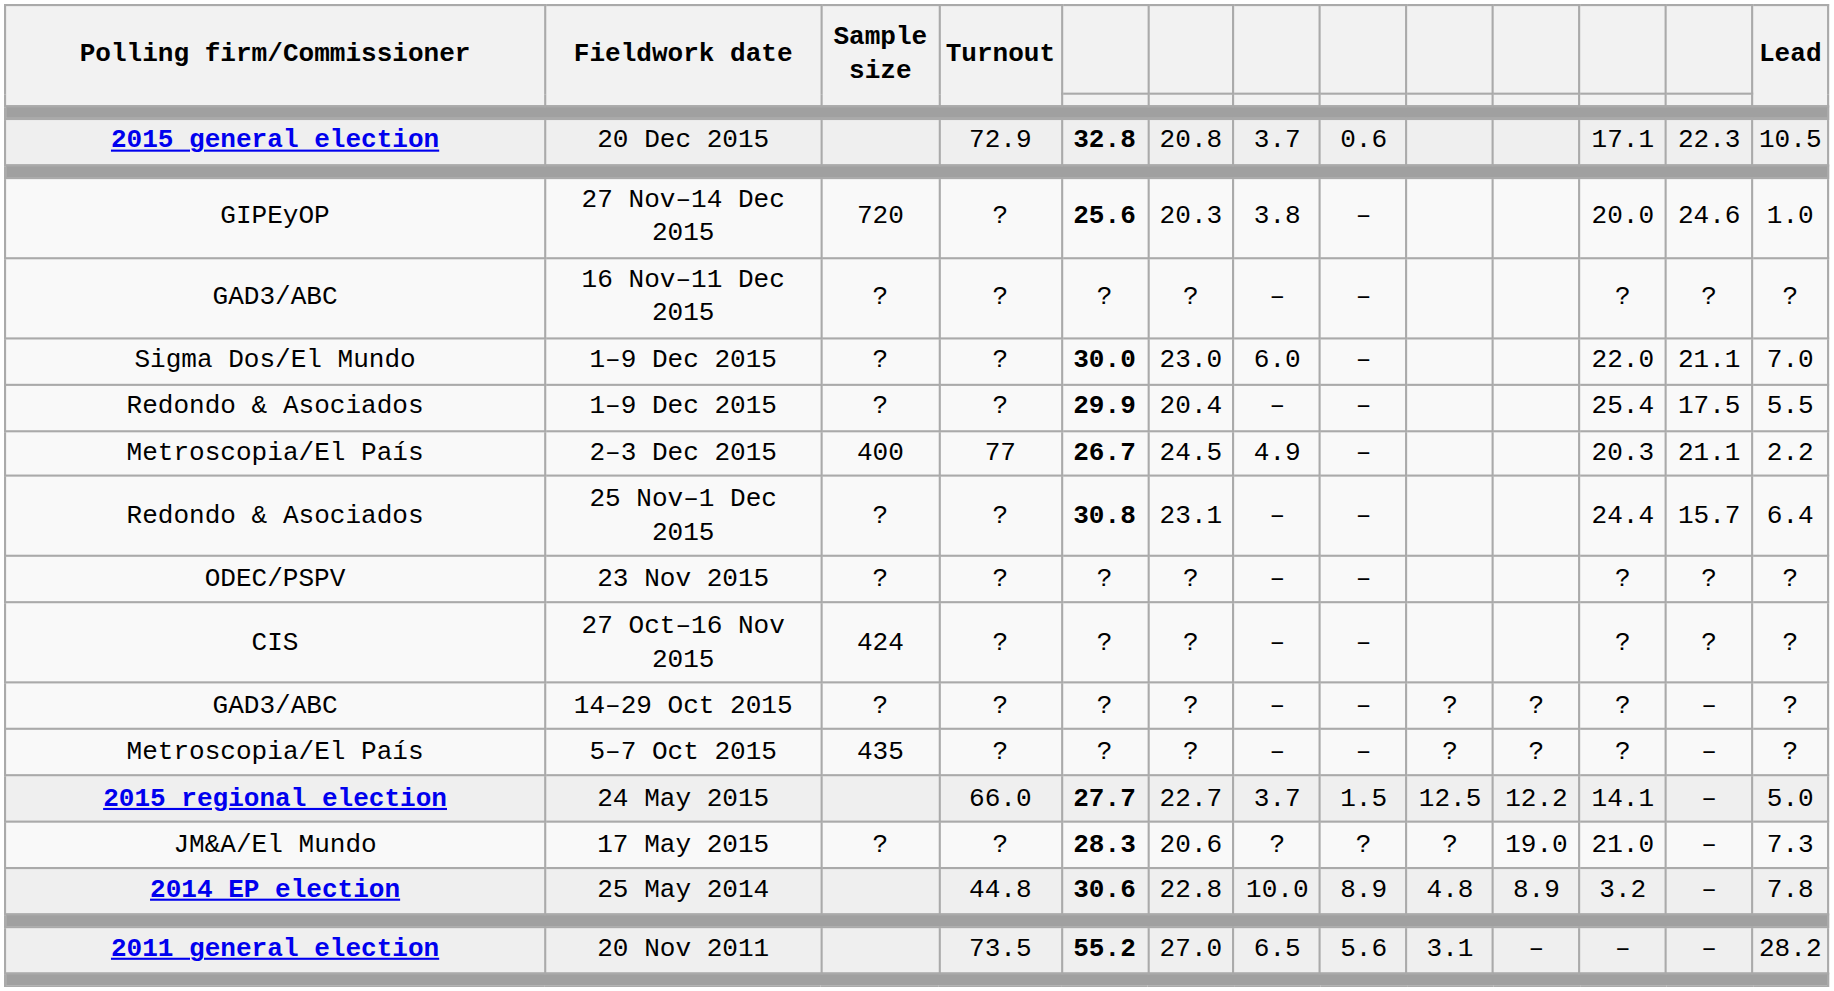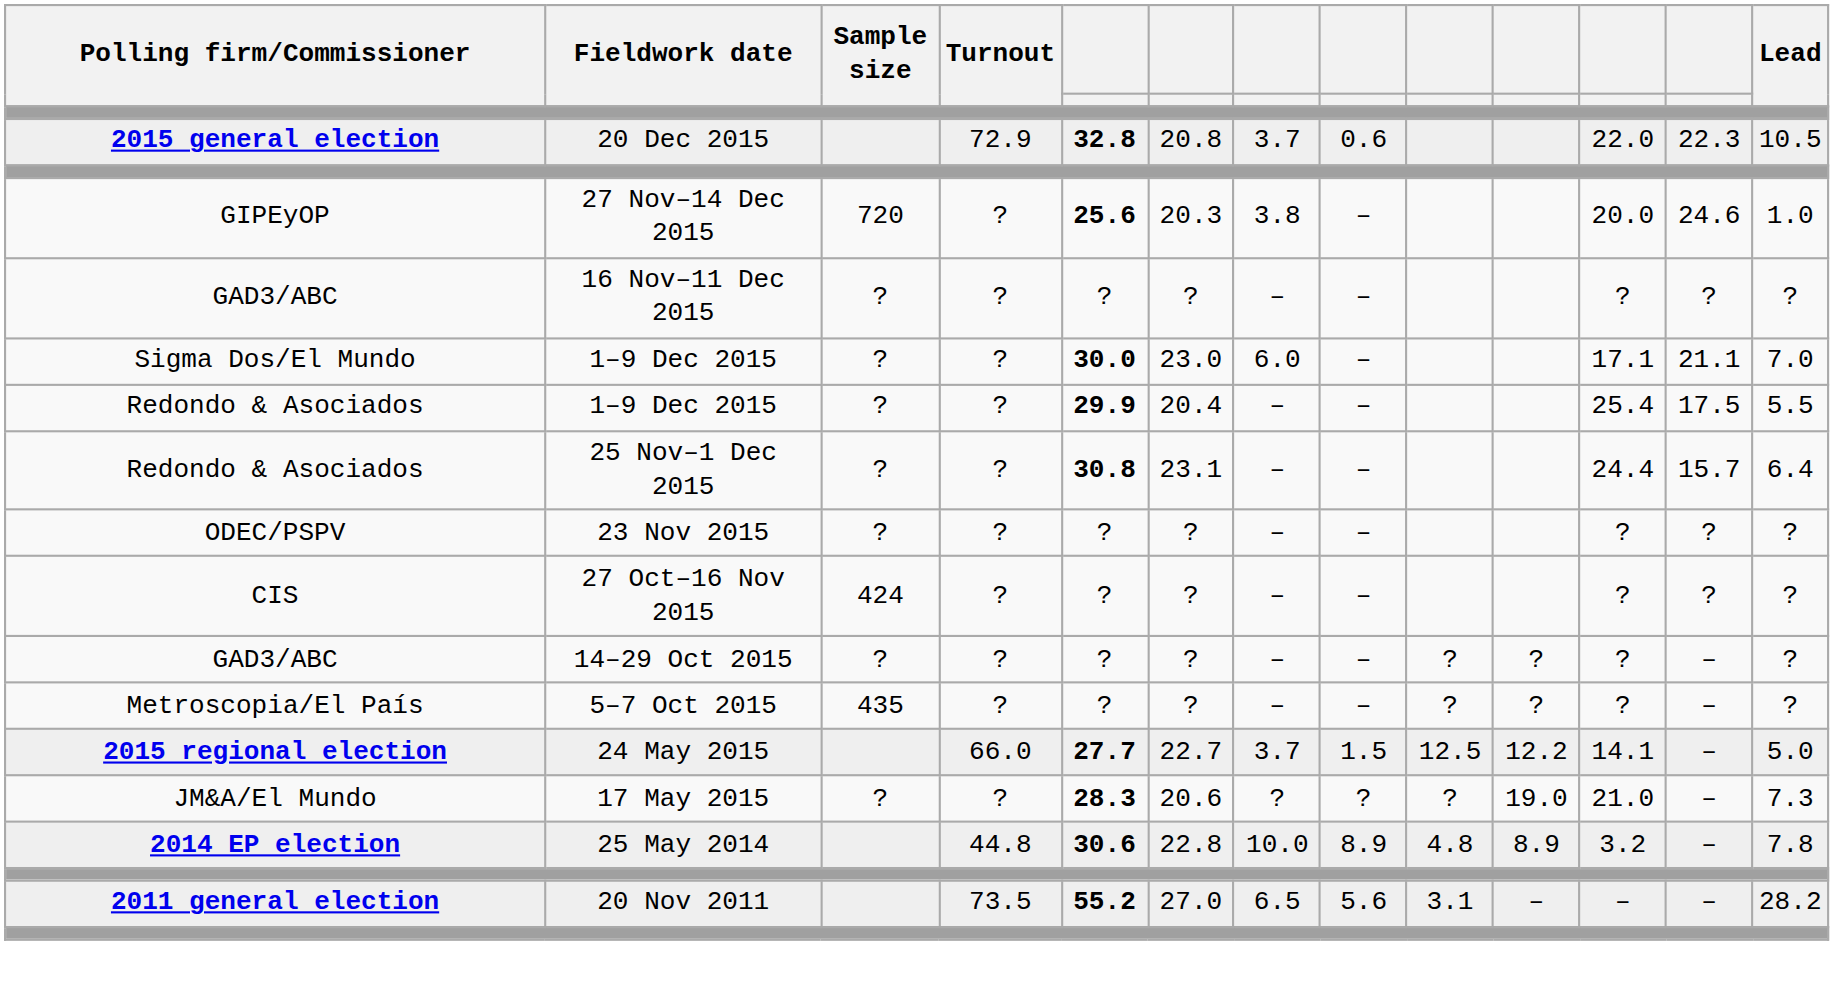(1623, 142) 17.1 -> (1623, 142) 22.0
(1623, 361) 22.0 -> (1623, 361) 17.1
- row: (275, 454)
